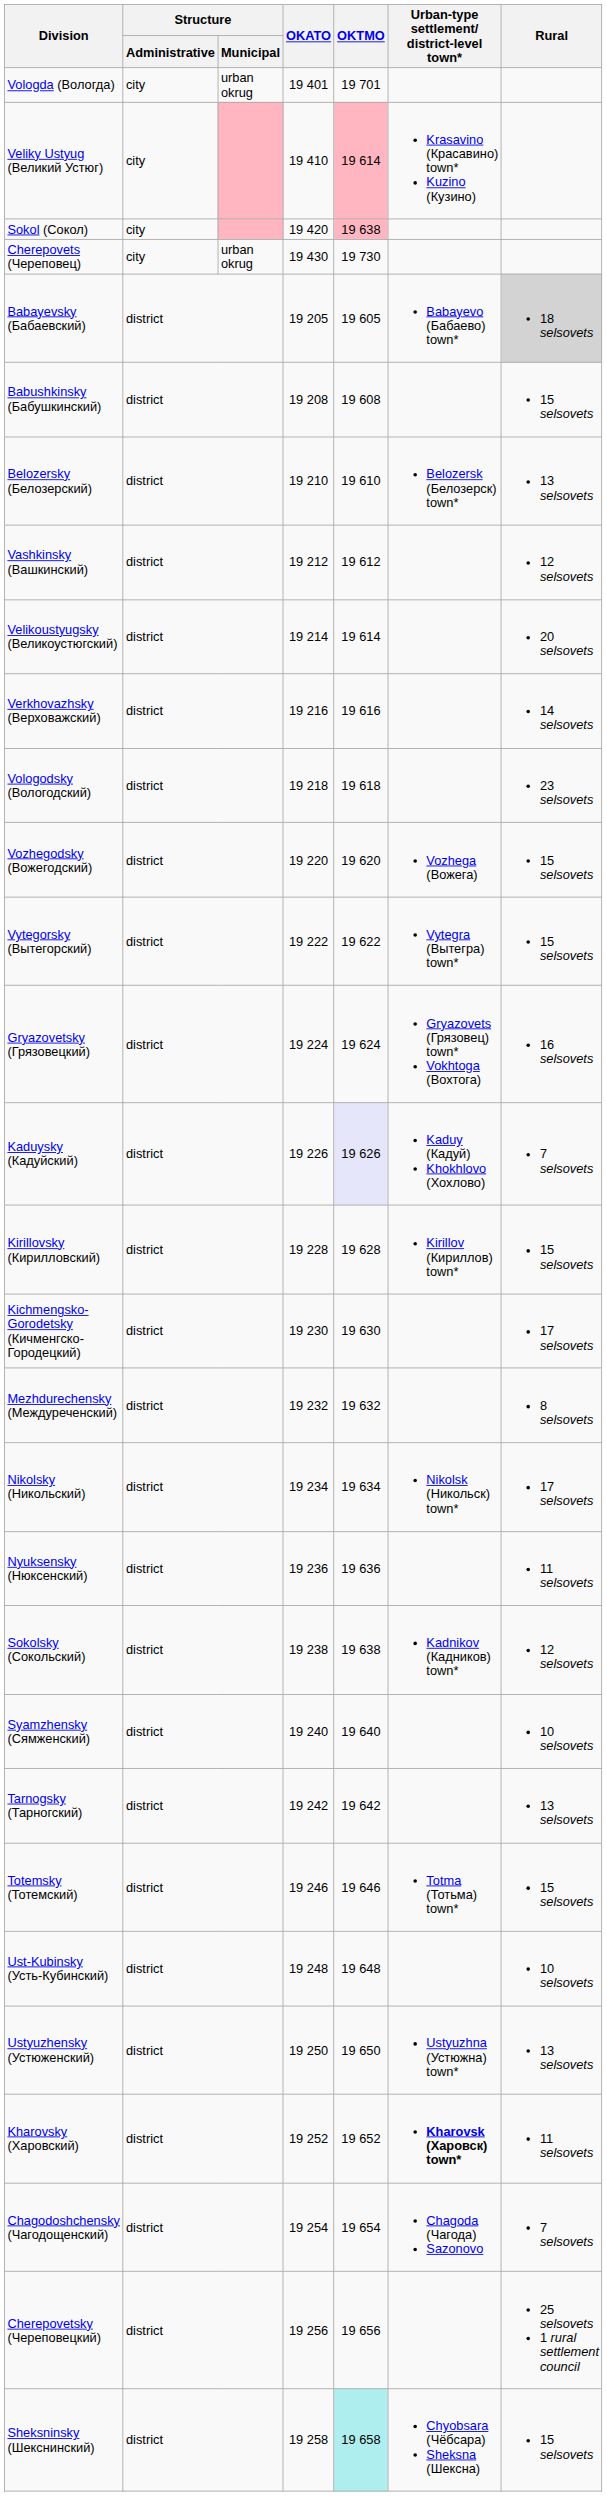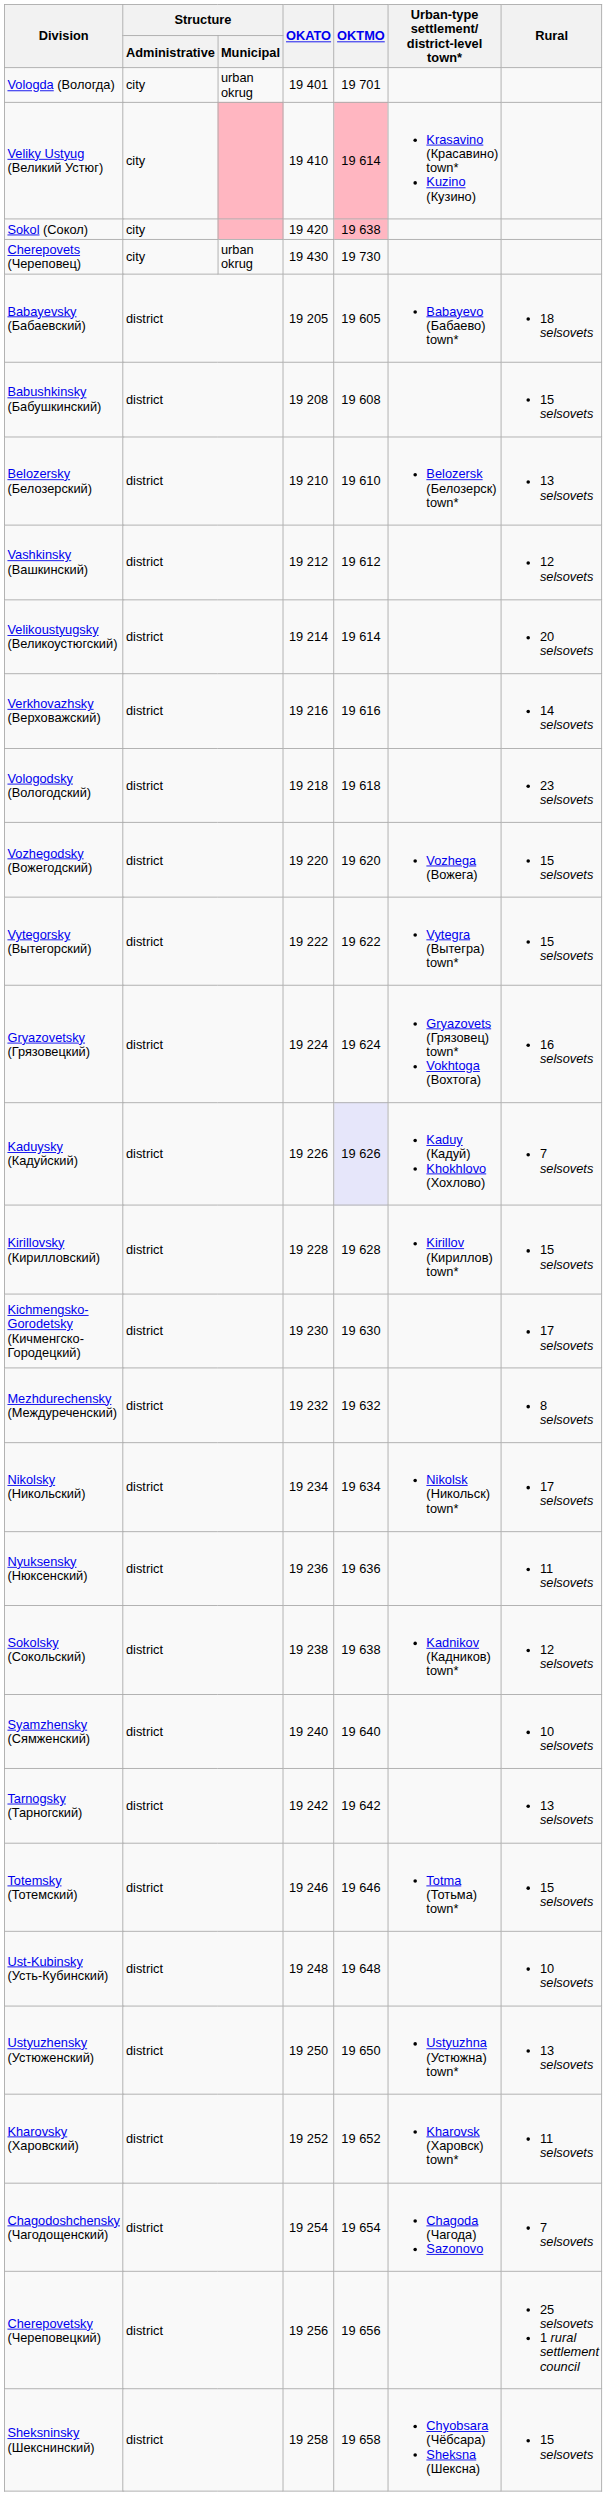(552, 325) lightgrey background -> (552, 325) no background
(445, 2146) bold -> (445, 2146) normal
(361, 2440) paleturquoise background -> (361, 2440) no background
